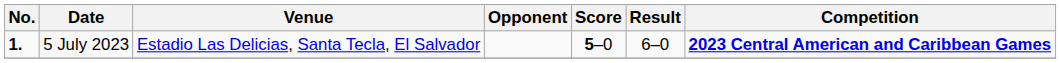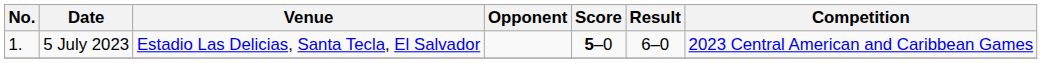(15, 44) bold -> (15, 44) normal
(870, 44) bold -> (861, 44) normal
